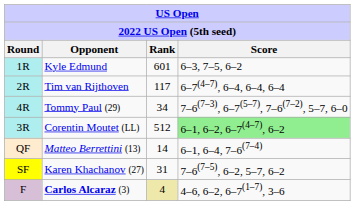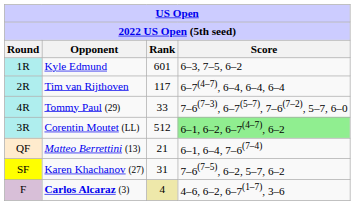(162, 106) 34 -> (162, 106) 33
(162, 148) 14 -> (162, 148) 21
